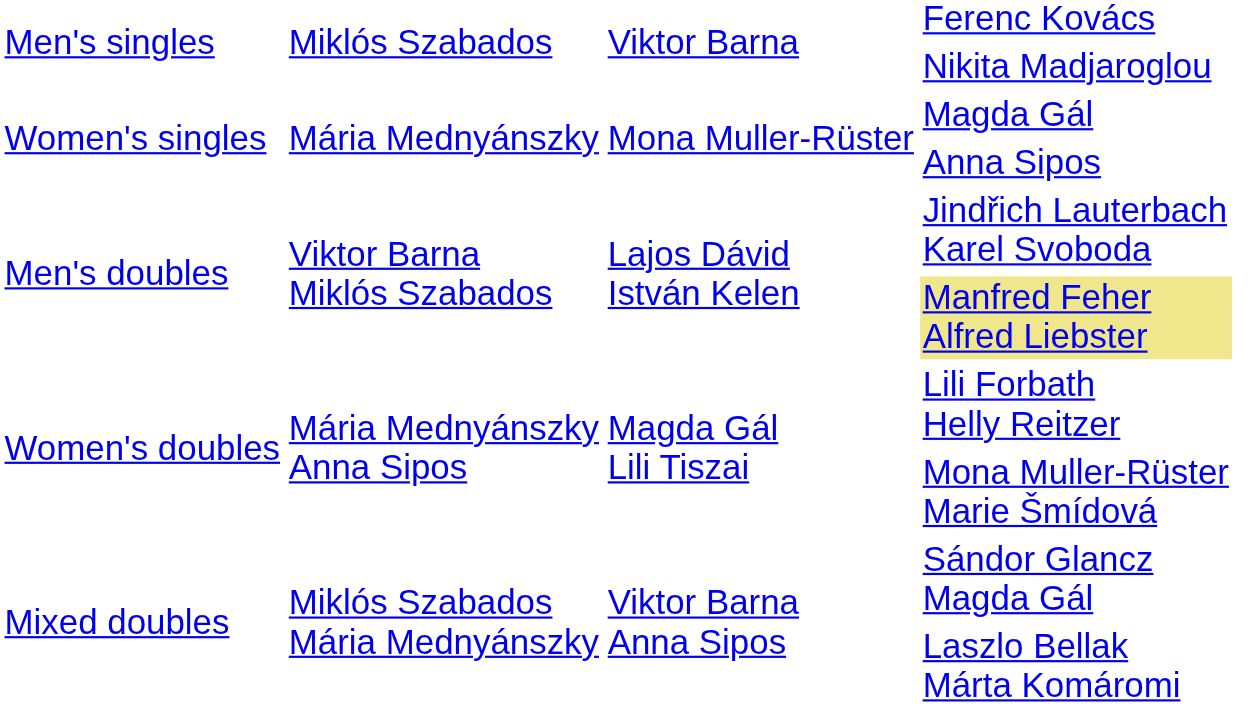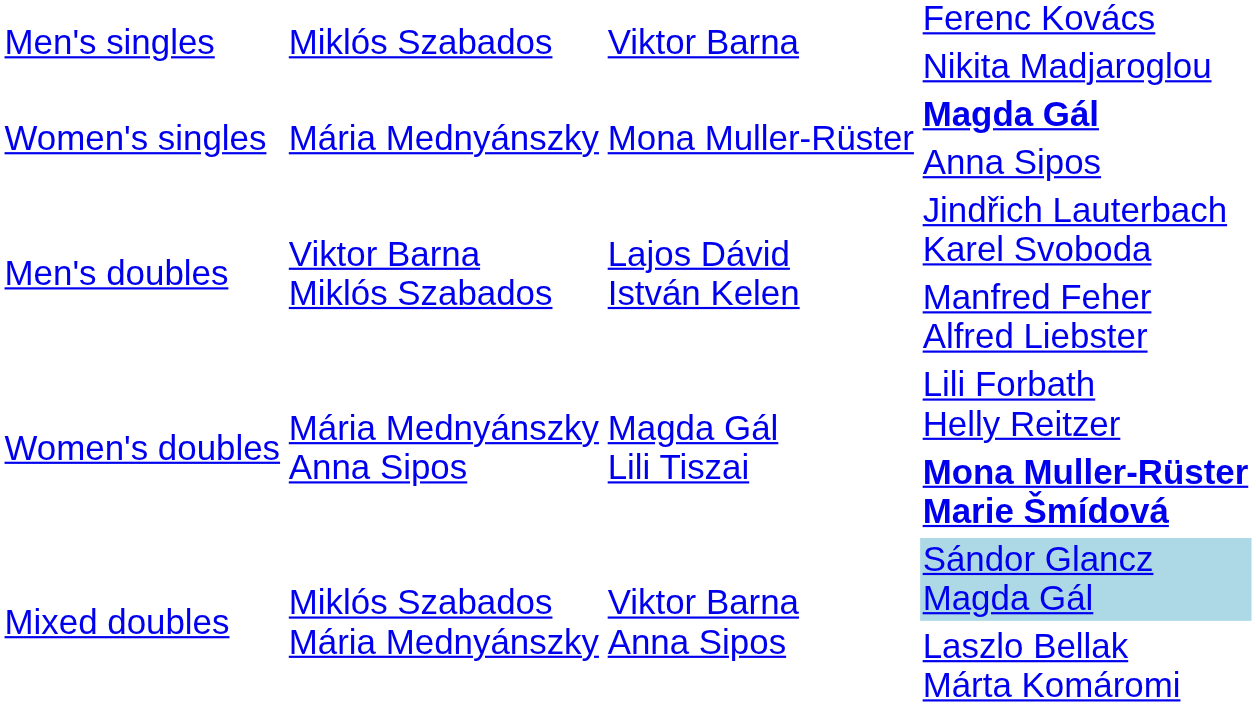(1008, 114) normal -> (1011, 114) bold
(1037, 317) khaki background -> (1037, 317) no background
(1076, 491) normal -> (1085, 491) bold
(1038, 578) no background -> (1038, 578) lightblue background
